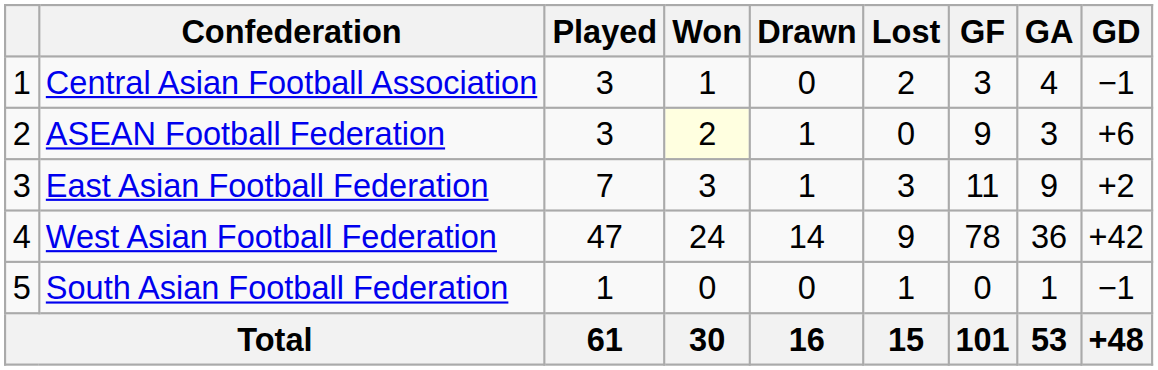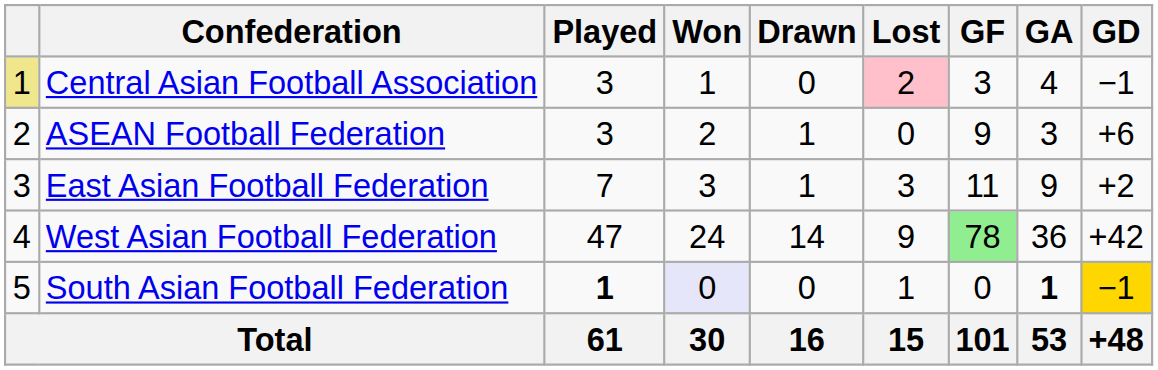(22, 82) no background -> (22, 82) khaki background
(906, 82) no background -> (906, 82) pink background
(707, 134) lightyellow background -> (707, 134) no background
(983, 237) no background -> (983, 237) lightgreen background
(605, 288) normal -> (605, 288) bold
(707, 288) no background -> (707, 288) lavender background
(1049, 288) normal -> (1049, 288) bold
(1116, 288) no background -> (1116, 288) gold background
